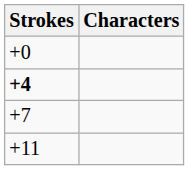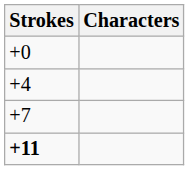(20, 84) bold -> (20, 84) normal
(25, 148) normal -> (25, 148) bold
